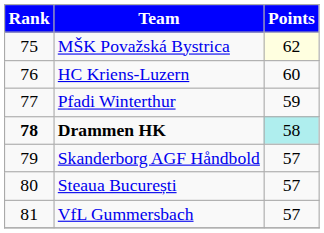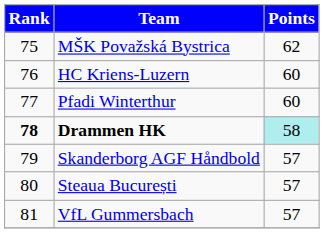(291, 46) lightyellow background -> (291, 46) no background
(291, 102) 59 -> (291, 102) 60
